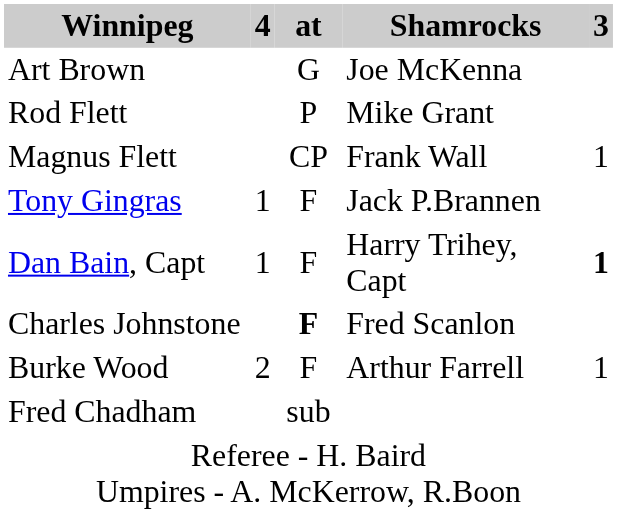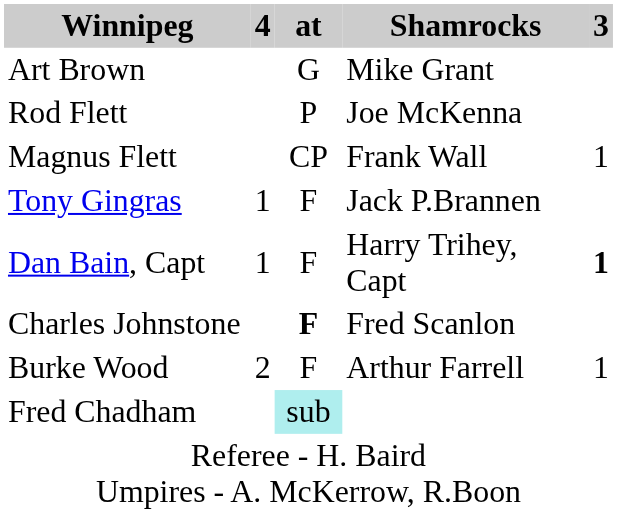(434, 69) Joe McKenna -> (420, 69) Mike Grant
(420, 112) Mike Grant -> (434, 112) Joe McKenna
(308, 411) no background -> (308, 411) paleturquoise background
